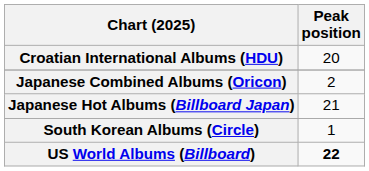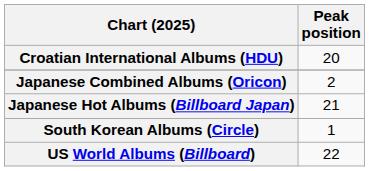(331, 154) bold -> (331, 154) normal
